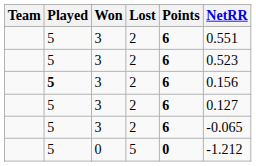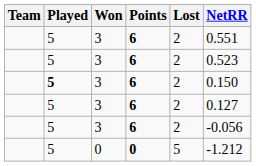columns swapped: (142, 15) <-> (181, 15)
(222, 82) 0.156 -> (222, 82) 0.150
(224, 127) -0.065 -> (224, 127) -0.056
